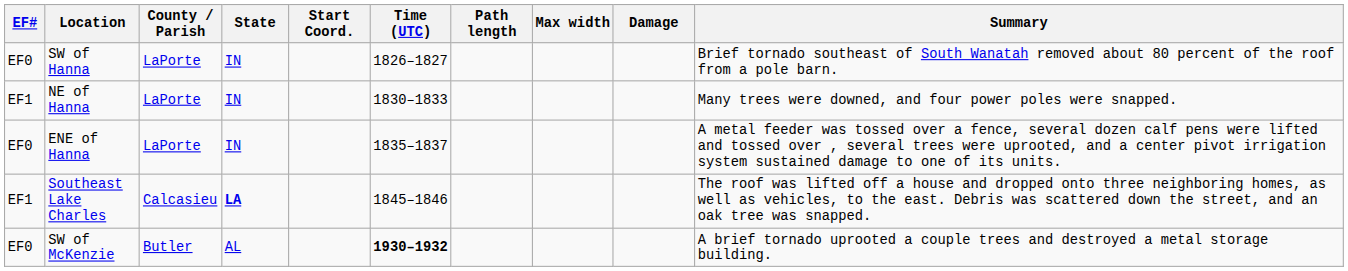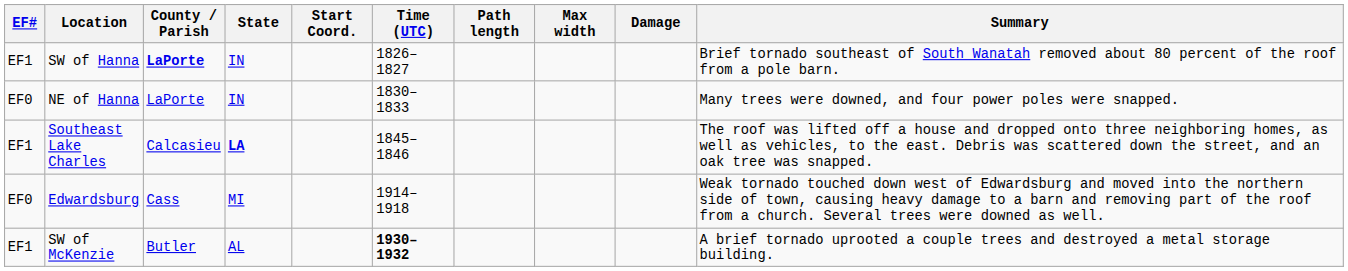(20, 62) EF0 -> (20, 62) EF1
(172, 62) normal -> (175, 62) bold
(20, 100) EF1 -> (20, 100) EF0
- row: (73, 147)
+ row: (94, 201)
(20, 247) EF0 -> (20, 247) EF1
